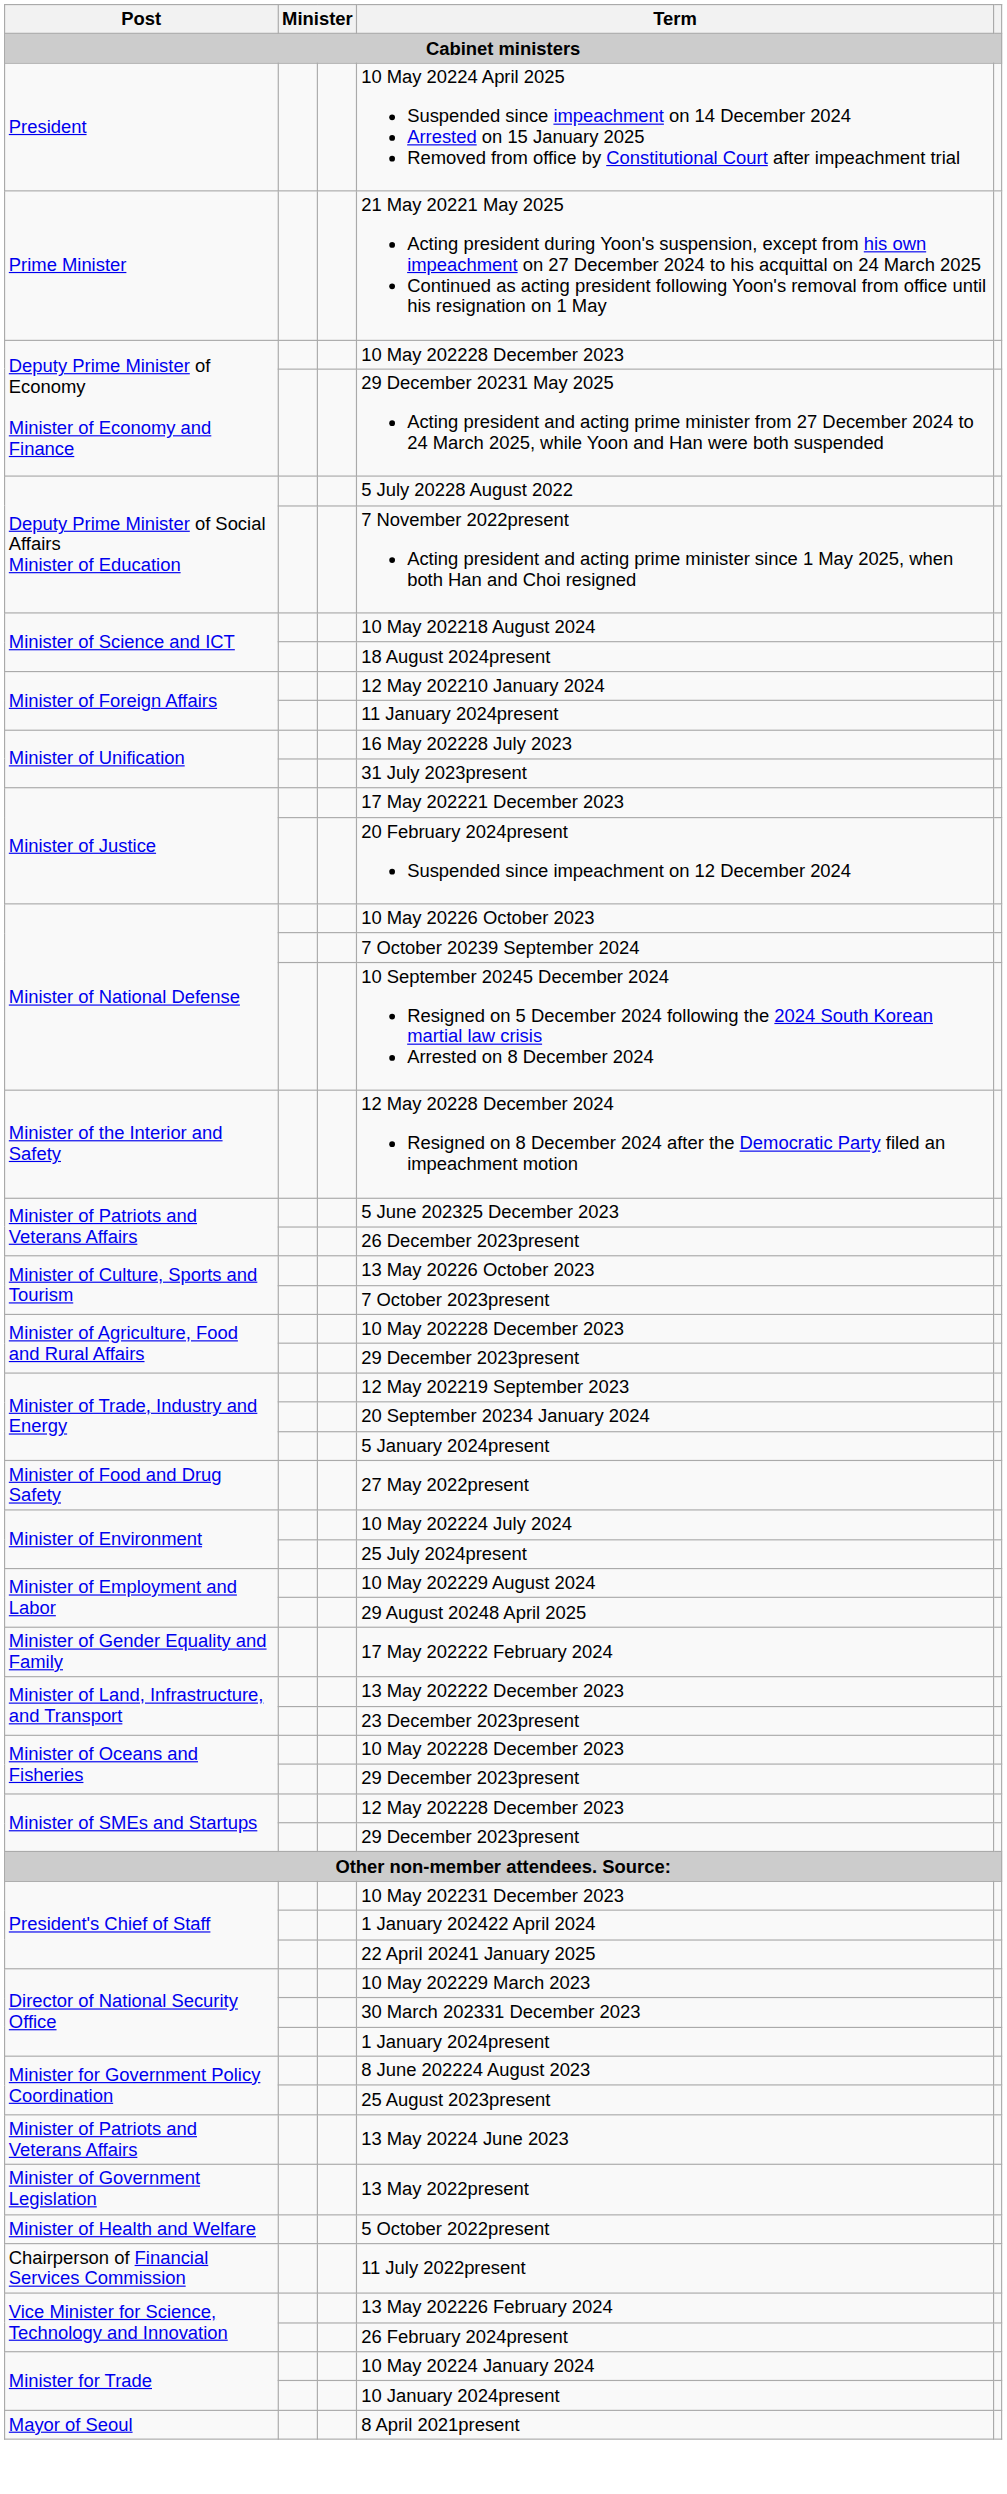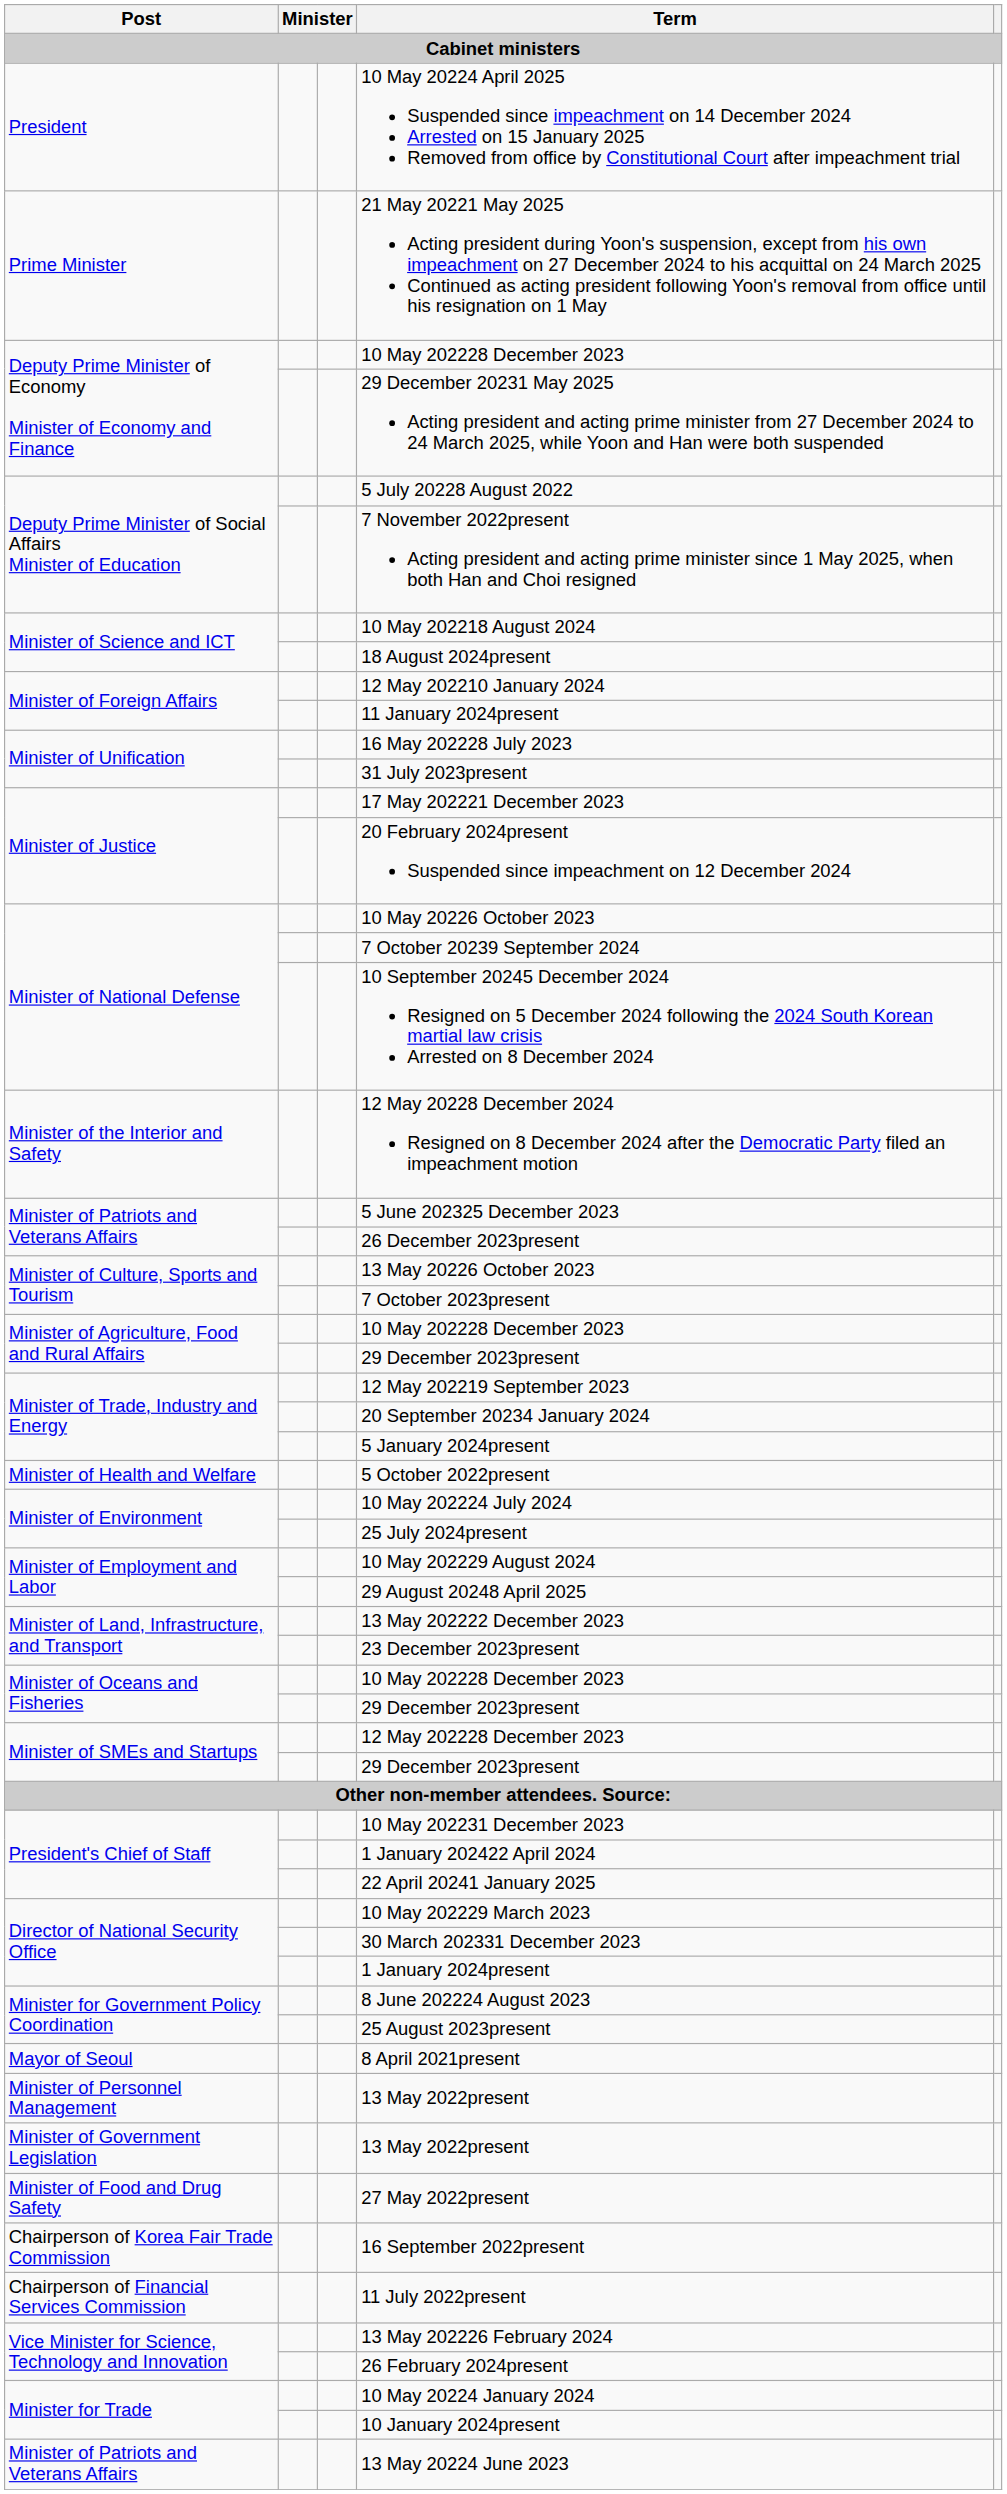rows swapped: (132, 2228) <-> (115, 1485)
- row: (138, 1651)
rows swapped: (103, 2139) <-> (71, 2424)
+ row: (95, 2098)
+ row: (141, 2247)
